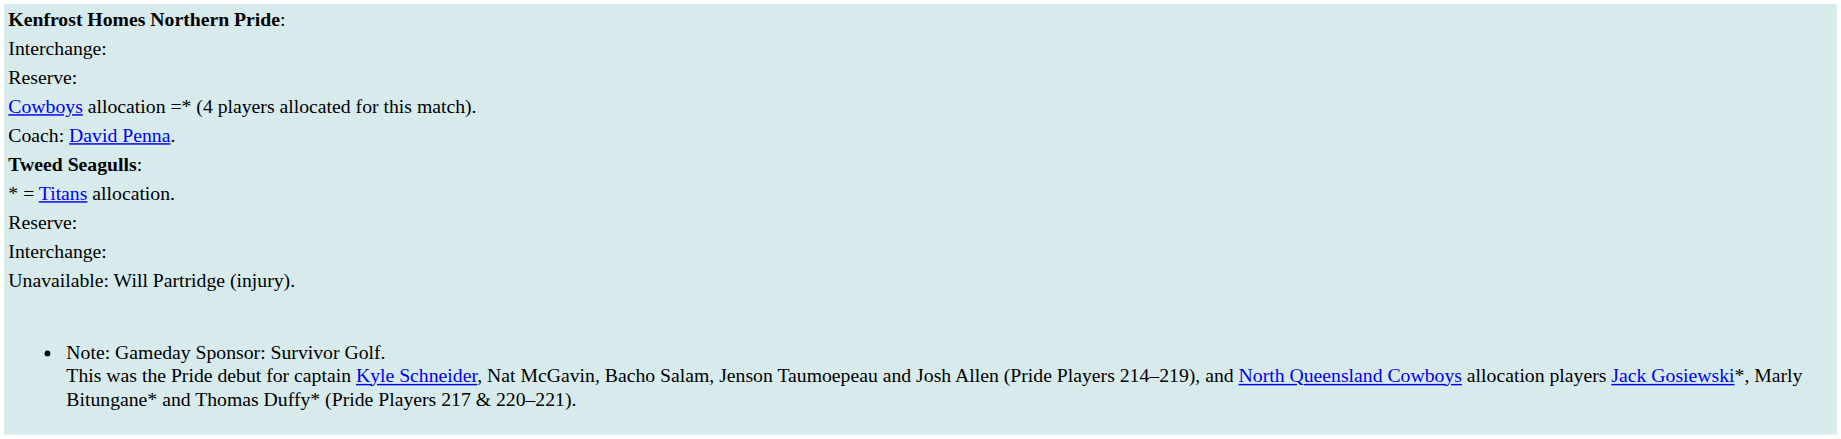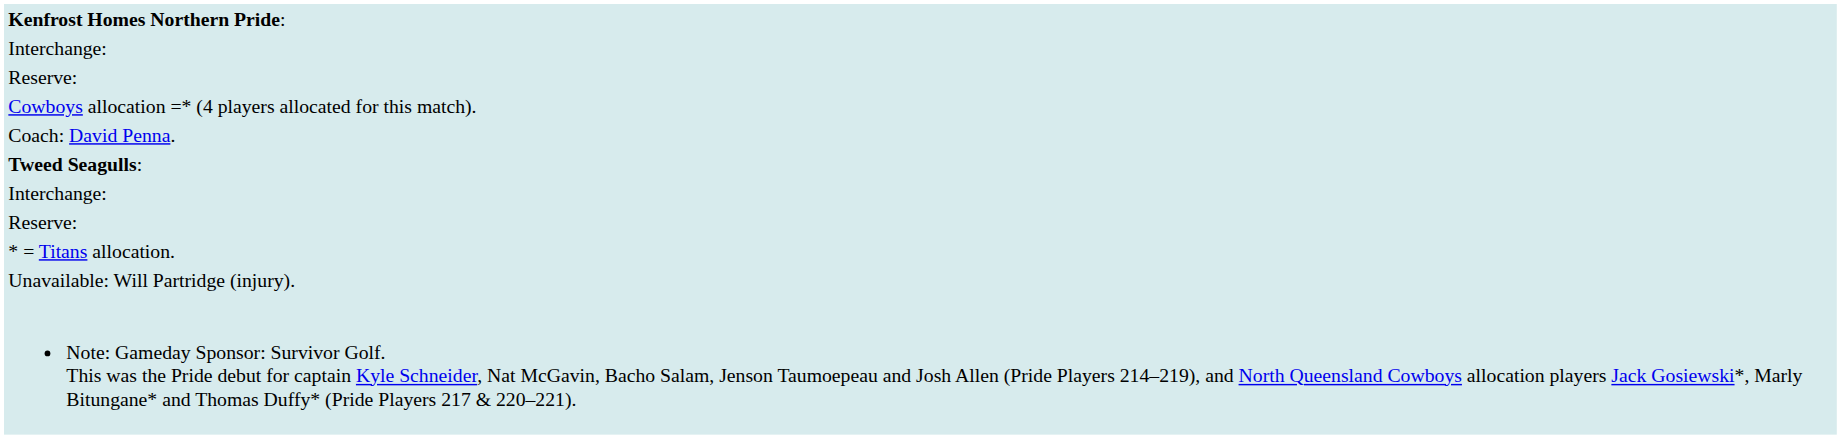(92, 193) * = Titans allocation. -> (58, 193) Interchange:
(58, 251) Interchange: -> (92, 251) * = Titans allocation.
